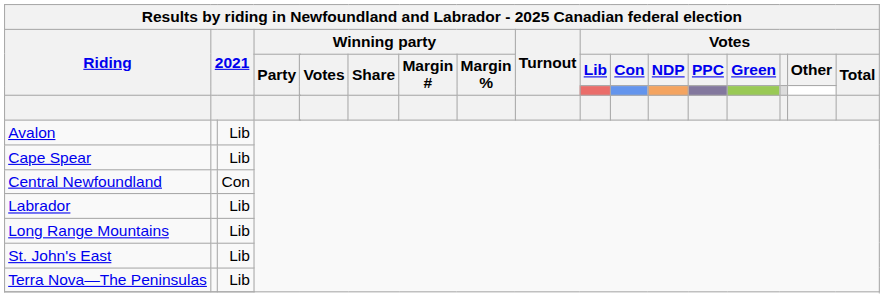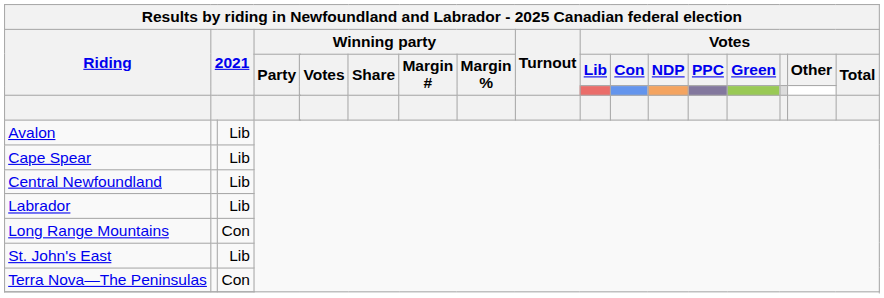(236, 182) Con -> (240, 182) Lib
(240, 231) Lib -> (236, 231) Con
(240, 280) Lib -> (236, 280) Con
